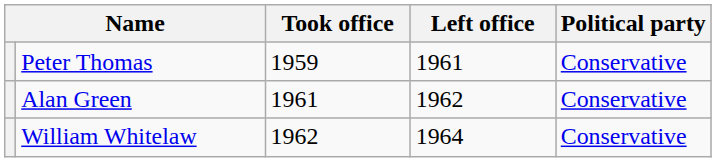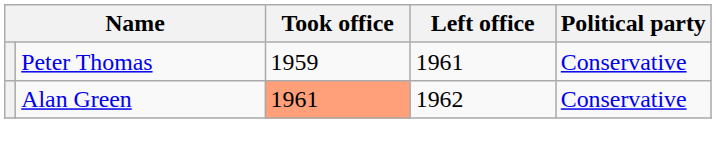(294, 99) no background -> (294, 99) lightsalmon background
- row: (109, 136)
